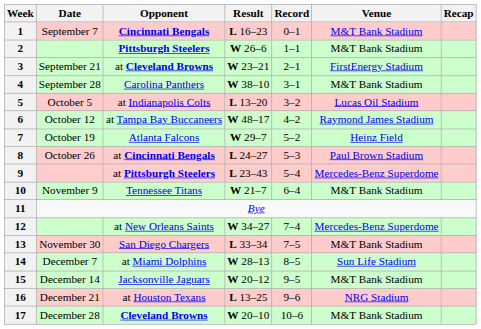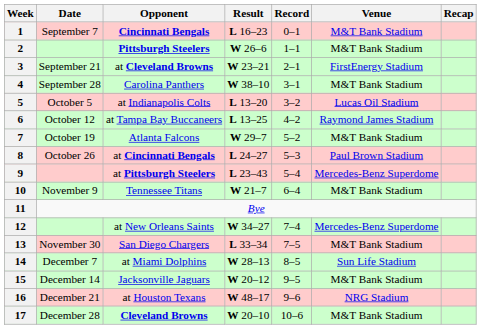(248, 119) W 48–17 -> (248, 119) L 13–25
(377, 137) Heinz Field -> (377, 137) M&T Bank Stadium
(248, 297) L 13–25 -> (248, 297) W 48–17
